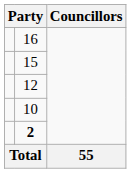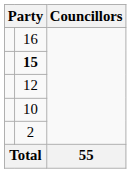(30, 62) normal -> (30, 62) bold
(30, 132) bold -> (30, 132) normal
